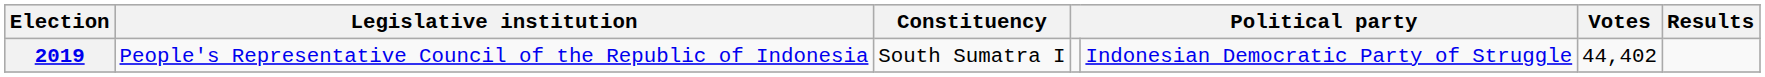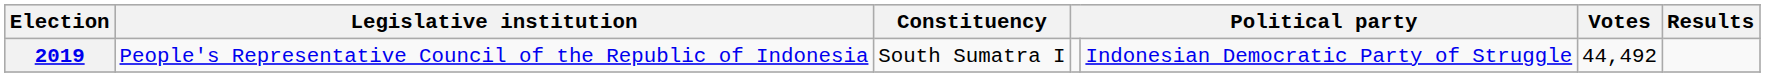(1620, 56) 44,402 -> (1620, 56) 44,492
